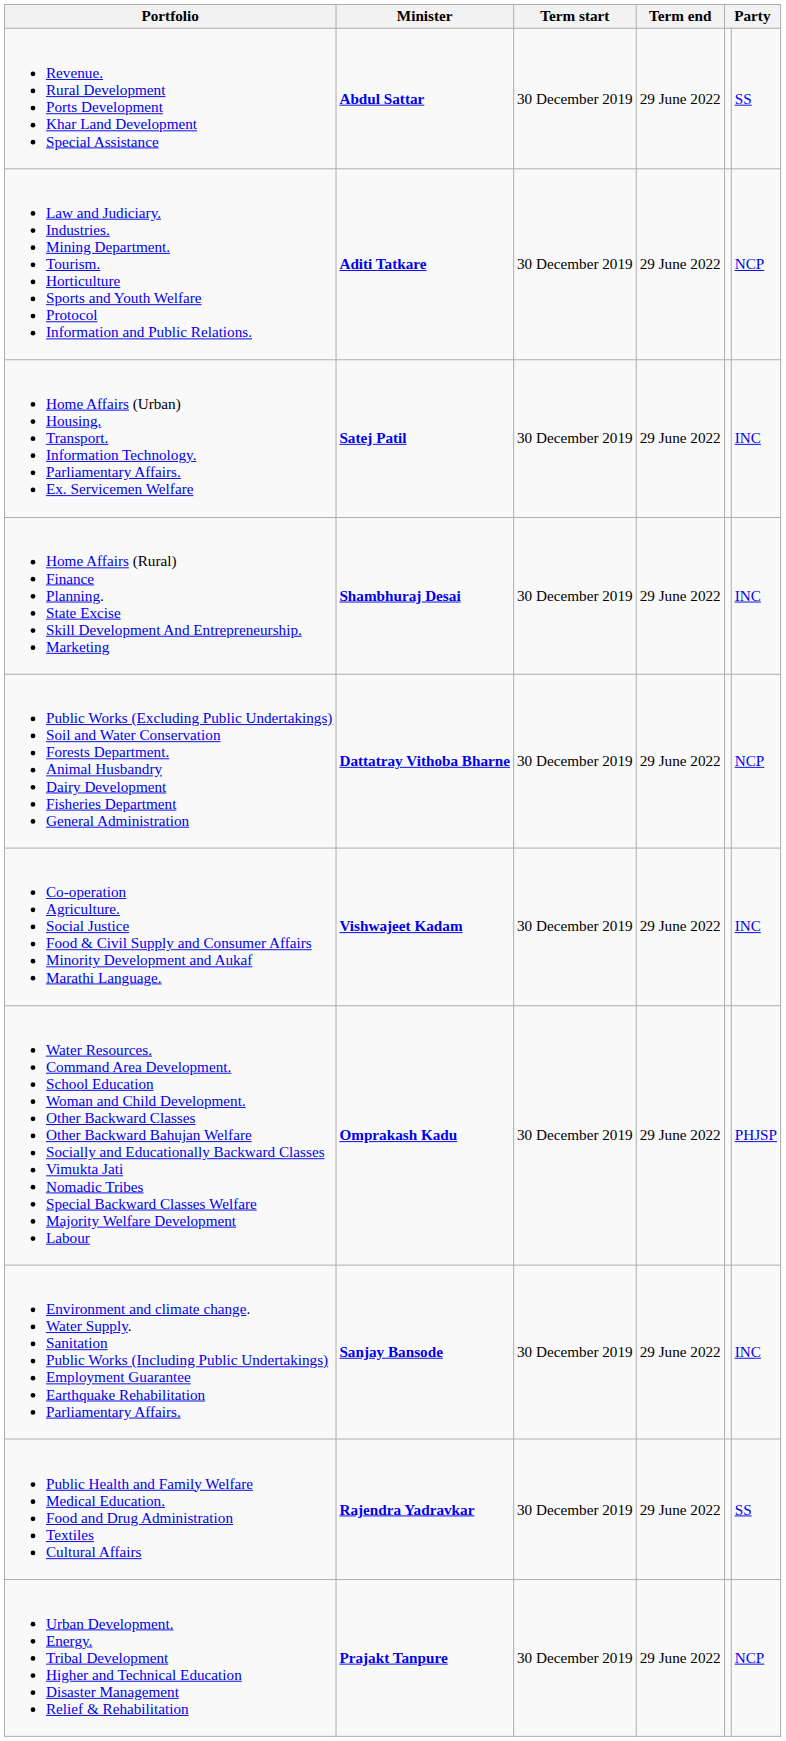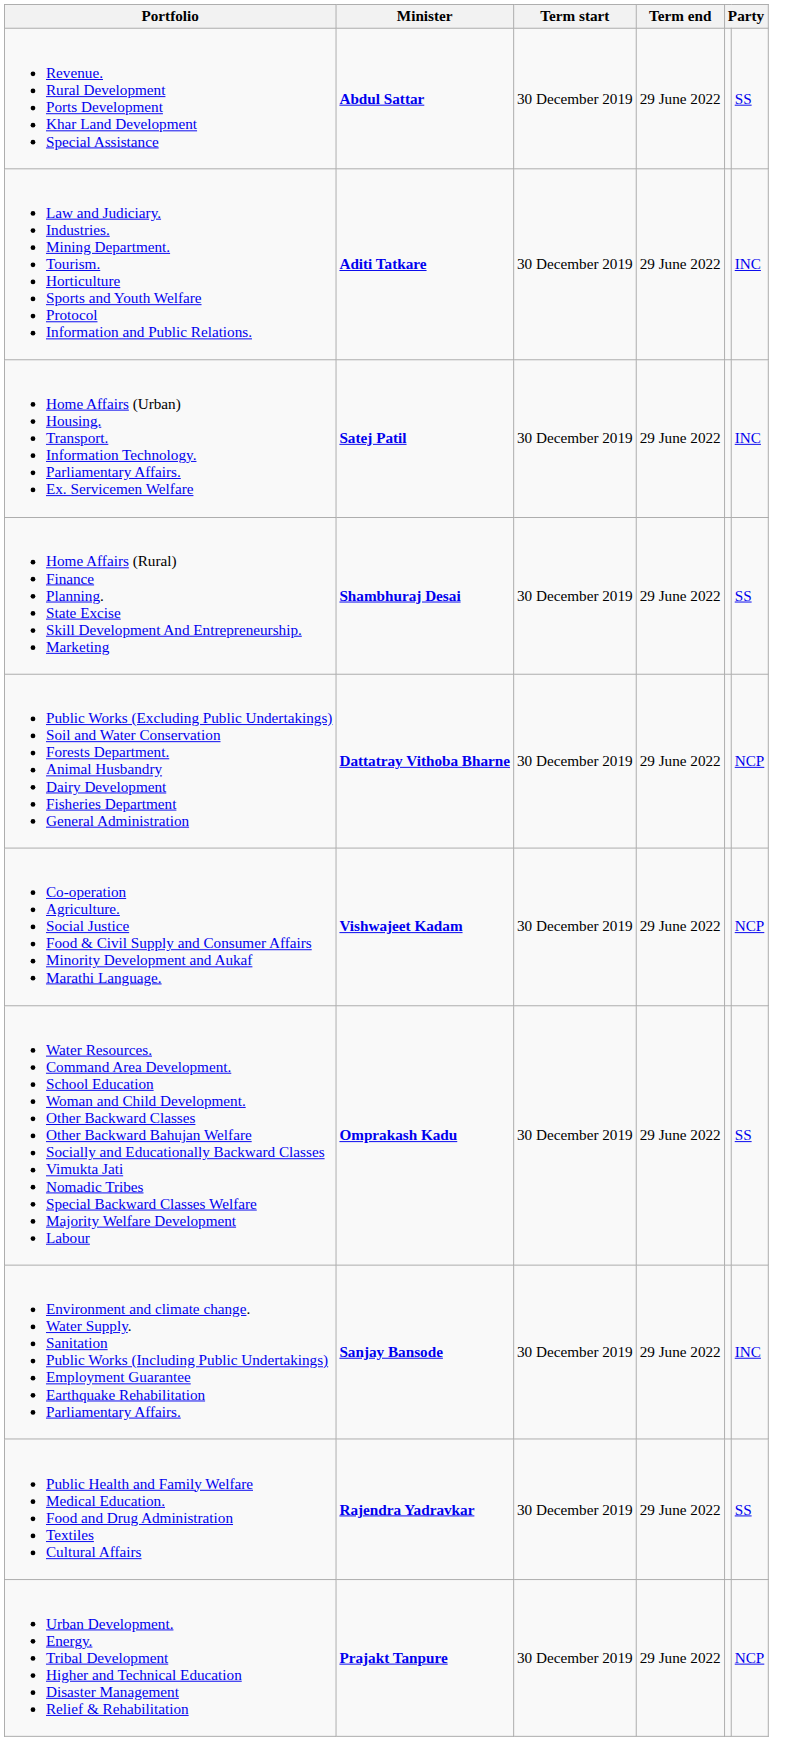(750, 264) NCP -> (748, 264) INC
(748, 595) INC -> (743, 595) SS
(748, 926) INC -> (750, 926) NCP
(756, 1135) PHJSP -> (743, 1135) SS
